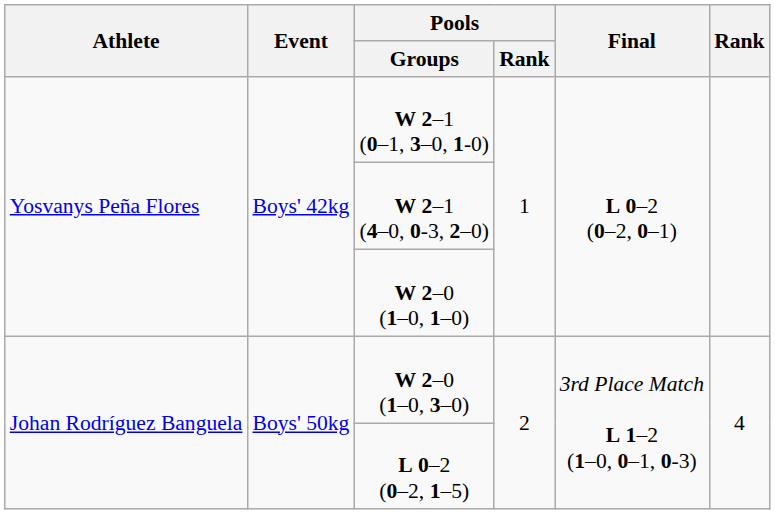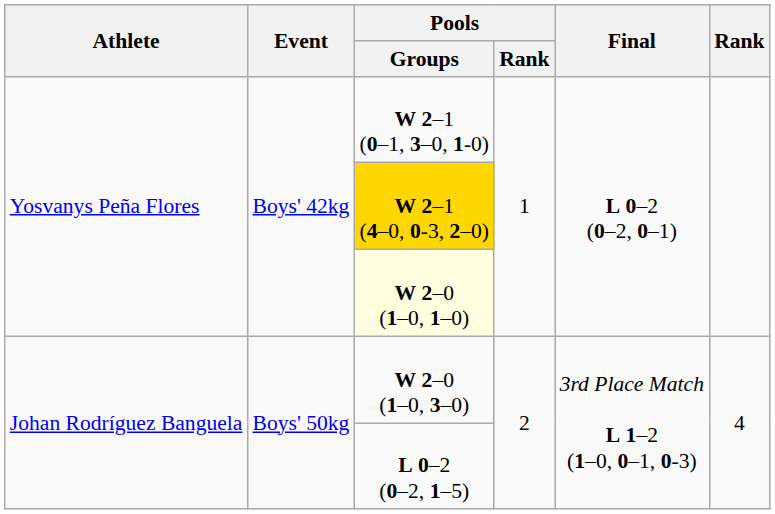(424, 218) no background -> (424, 218) gold background
(424, 305) no background -> (424, 305) lightyellow background
